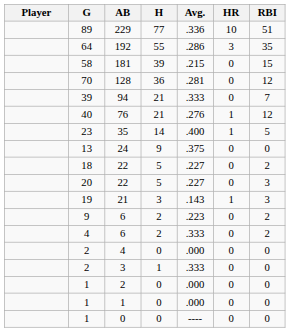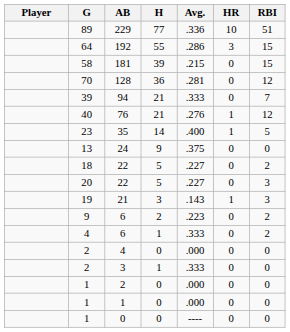(267, 47) 35 -> (267, 47) 15
(159, 234) 2 -> (159, 234) 1
